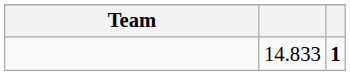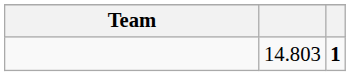(292, 53) 14.833 -> (292, 53) 14.803
